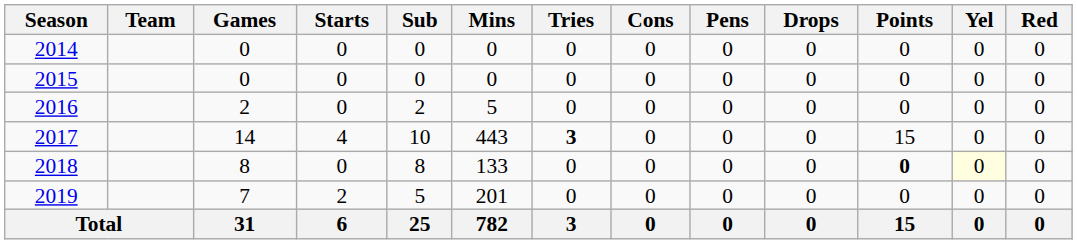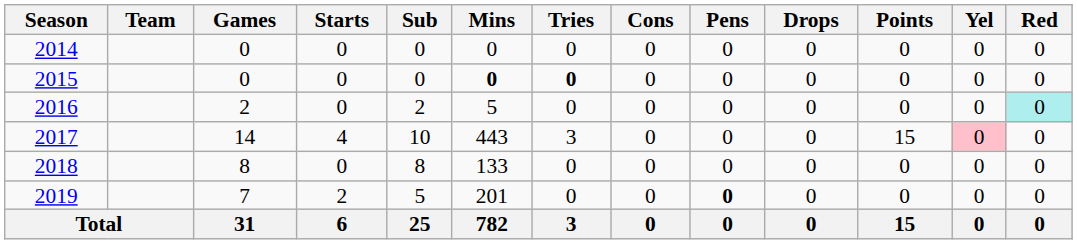(492, 78) normal -> (492, 78) bold
(571, 78) normal -> (571, 78) bold
(1039, 107) no background -> (1039, 107) paleturquoise background
(571, 136) bold -> (571, 136) normal
(979, 136) no background -> (979, 136) pink background
(905, 165) bold -> (905, 165) normal
(979, 165) lightyellow background -> (979, 165) no background
(727, 195) normal -> (727, 195) bold
